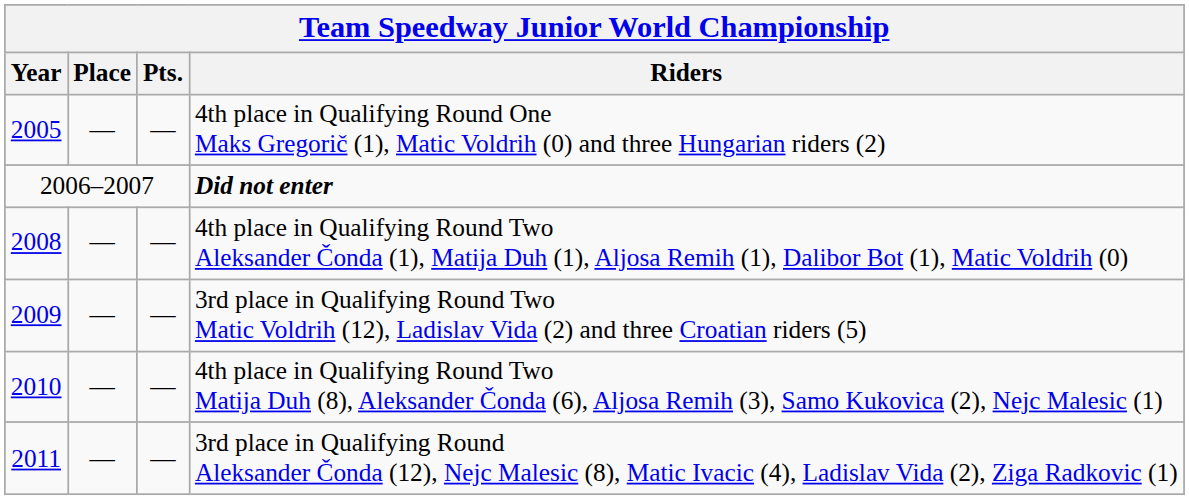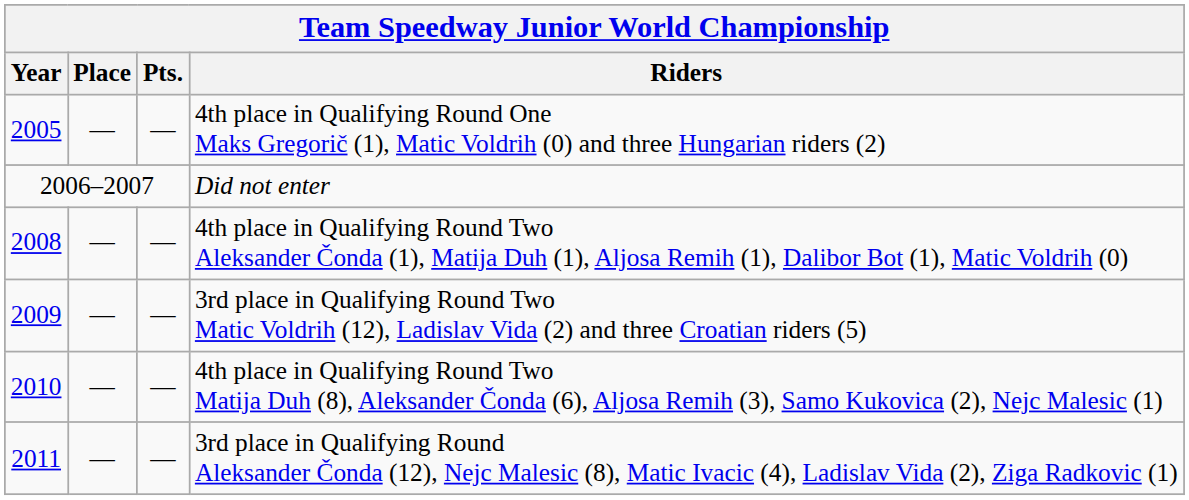(264, 186) bold -> (262, 186) normal
